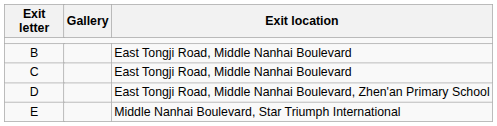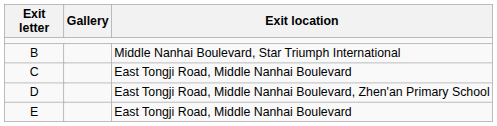(233, 53) East Tongji Road, Middle Nanhai Boulevard -> (257, 53) Middle Nanhai Boulevard, Star Triumph International
(257, 111) Middle Nanhai Boulevard, Star Triumph International -> (233, 111) East Tongji Road, Middle Nanhai Boulevard
